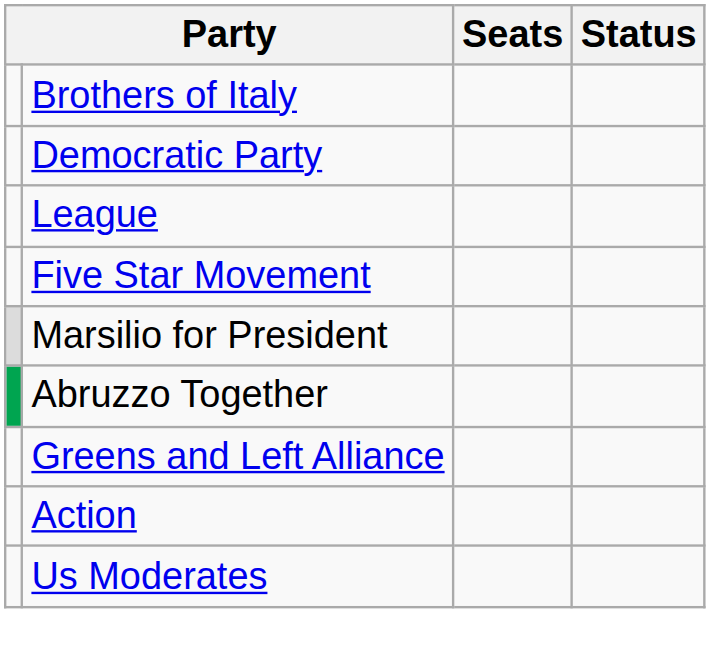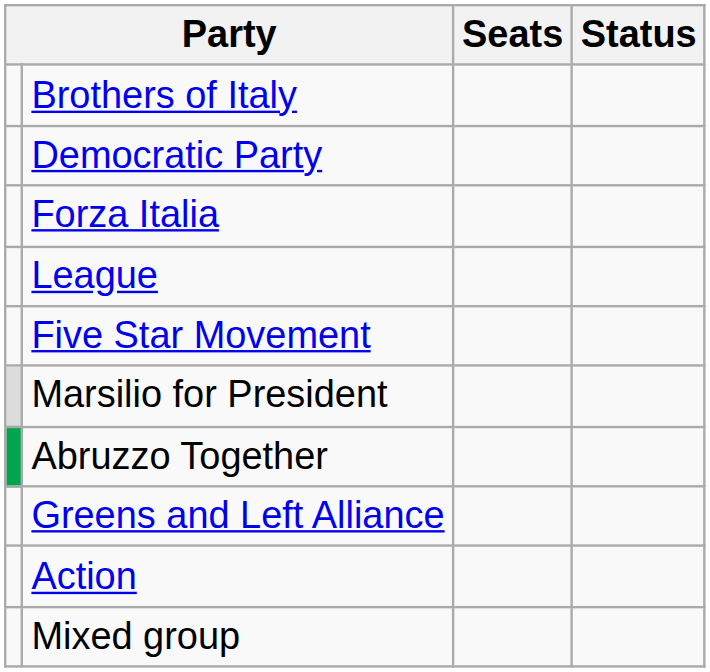+ row: (125, 214)
- row: (149, 575)
+ row: (136, 635)
